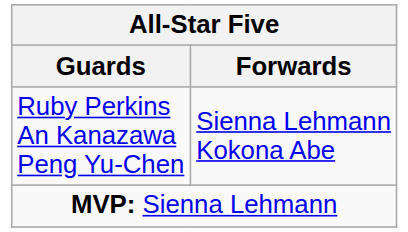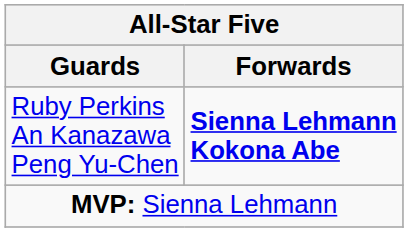(294, 135) normal -> (294, 135) bold
